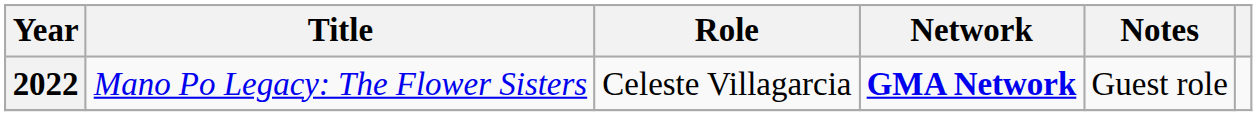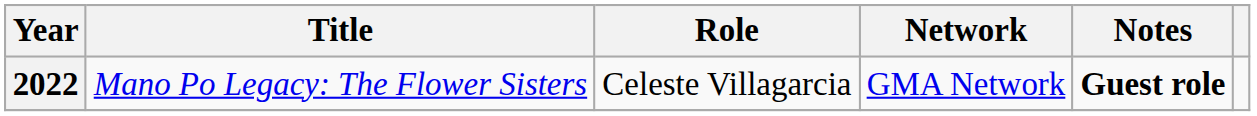(971, 82) bold -> (966, 82) normal
(1160, 82) normal -> (1153, 82) bold
